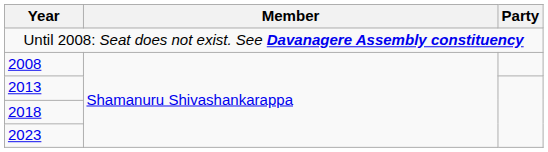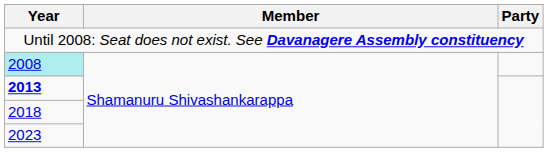(25, 64) no background -> (25, 64) paleturquoise background
(25, 87) normal -> (25, 87) bold
